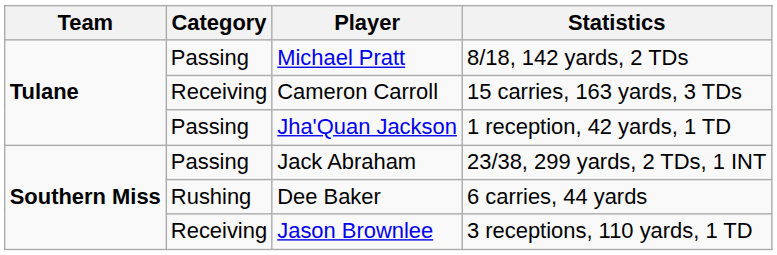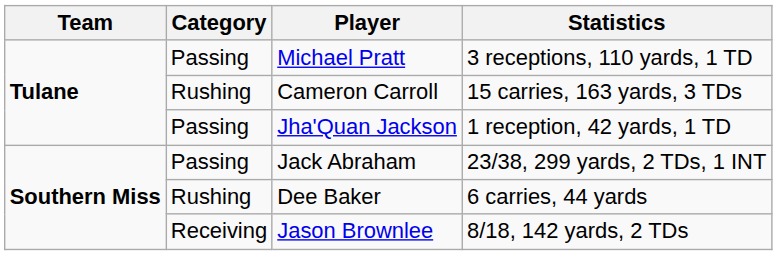(578, 57) 8/18, 142 yards, 2 TDs -> (610, 57) 3 receptions, 110 yards, 1 TD
(219, 92) Receiving -> (211, 92) Rushing
(610, 231) 3 receptions, 110 yards, 1 TD -> (578, 231) 8/18, 142 yards, 2 TDs
